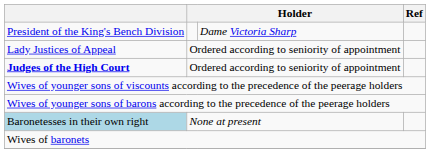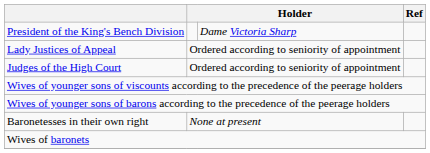(68, 67) bold -> (64, 67) normal
(78, 121) lightblue background -> (78, 121) no background
